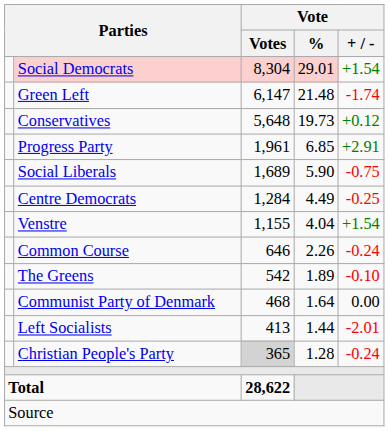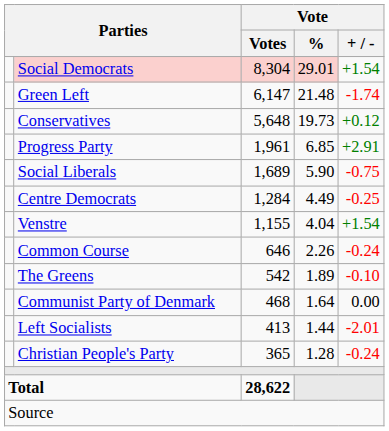(278, 353) lightgrey background -> (278, 353) no background
